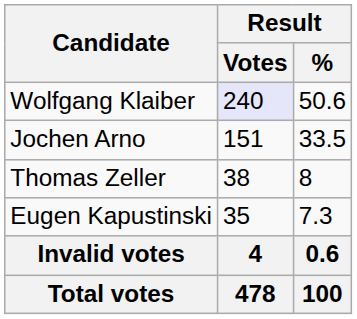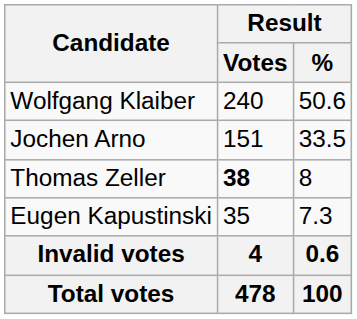(243, 100) lavender background -> (243, 100) no background
(237, 178) normal -> (237, 178) bold
